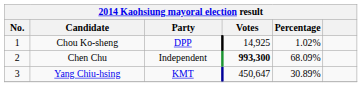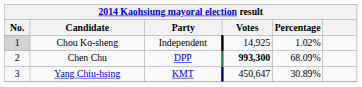(17, 43) no background -> (17, 43) lightgrey background
(183, 43) DPP -> (183, 43) Independent
(183, 58) Independent -> (183, 58) DPP
